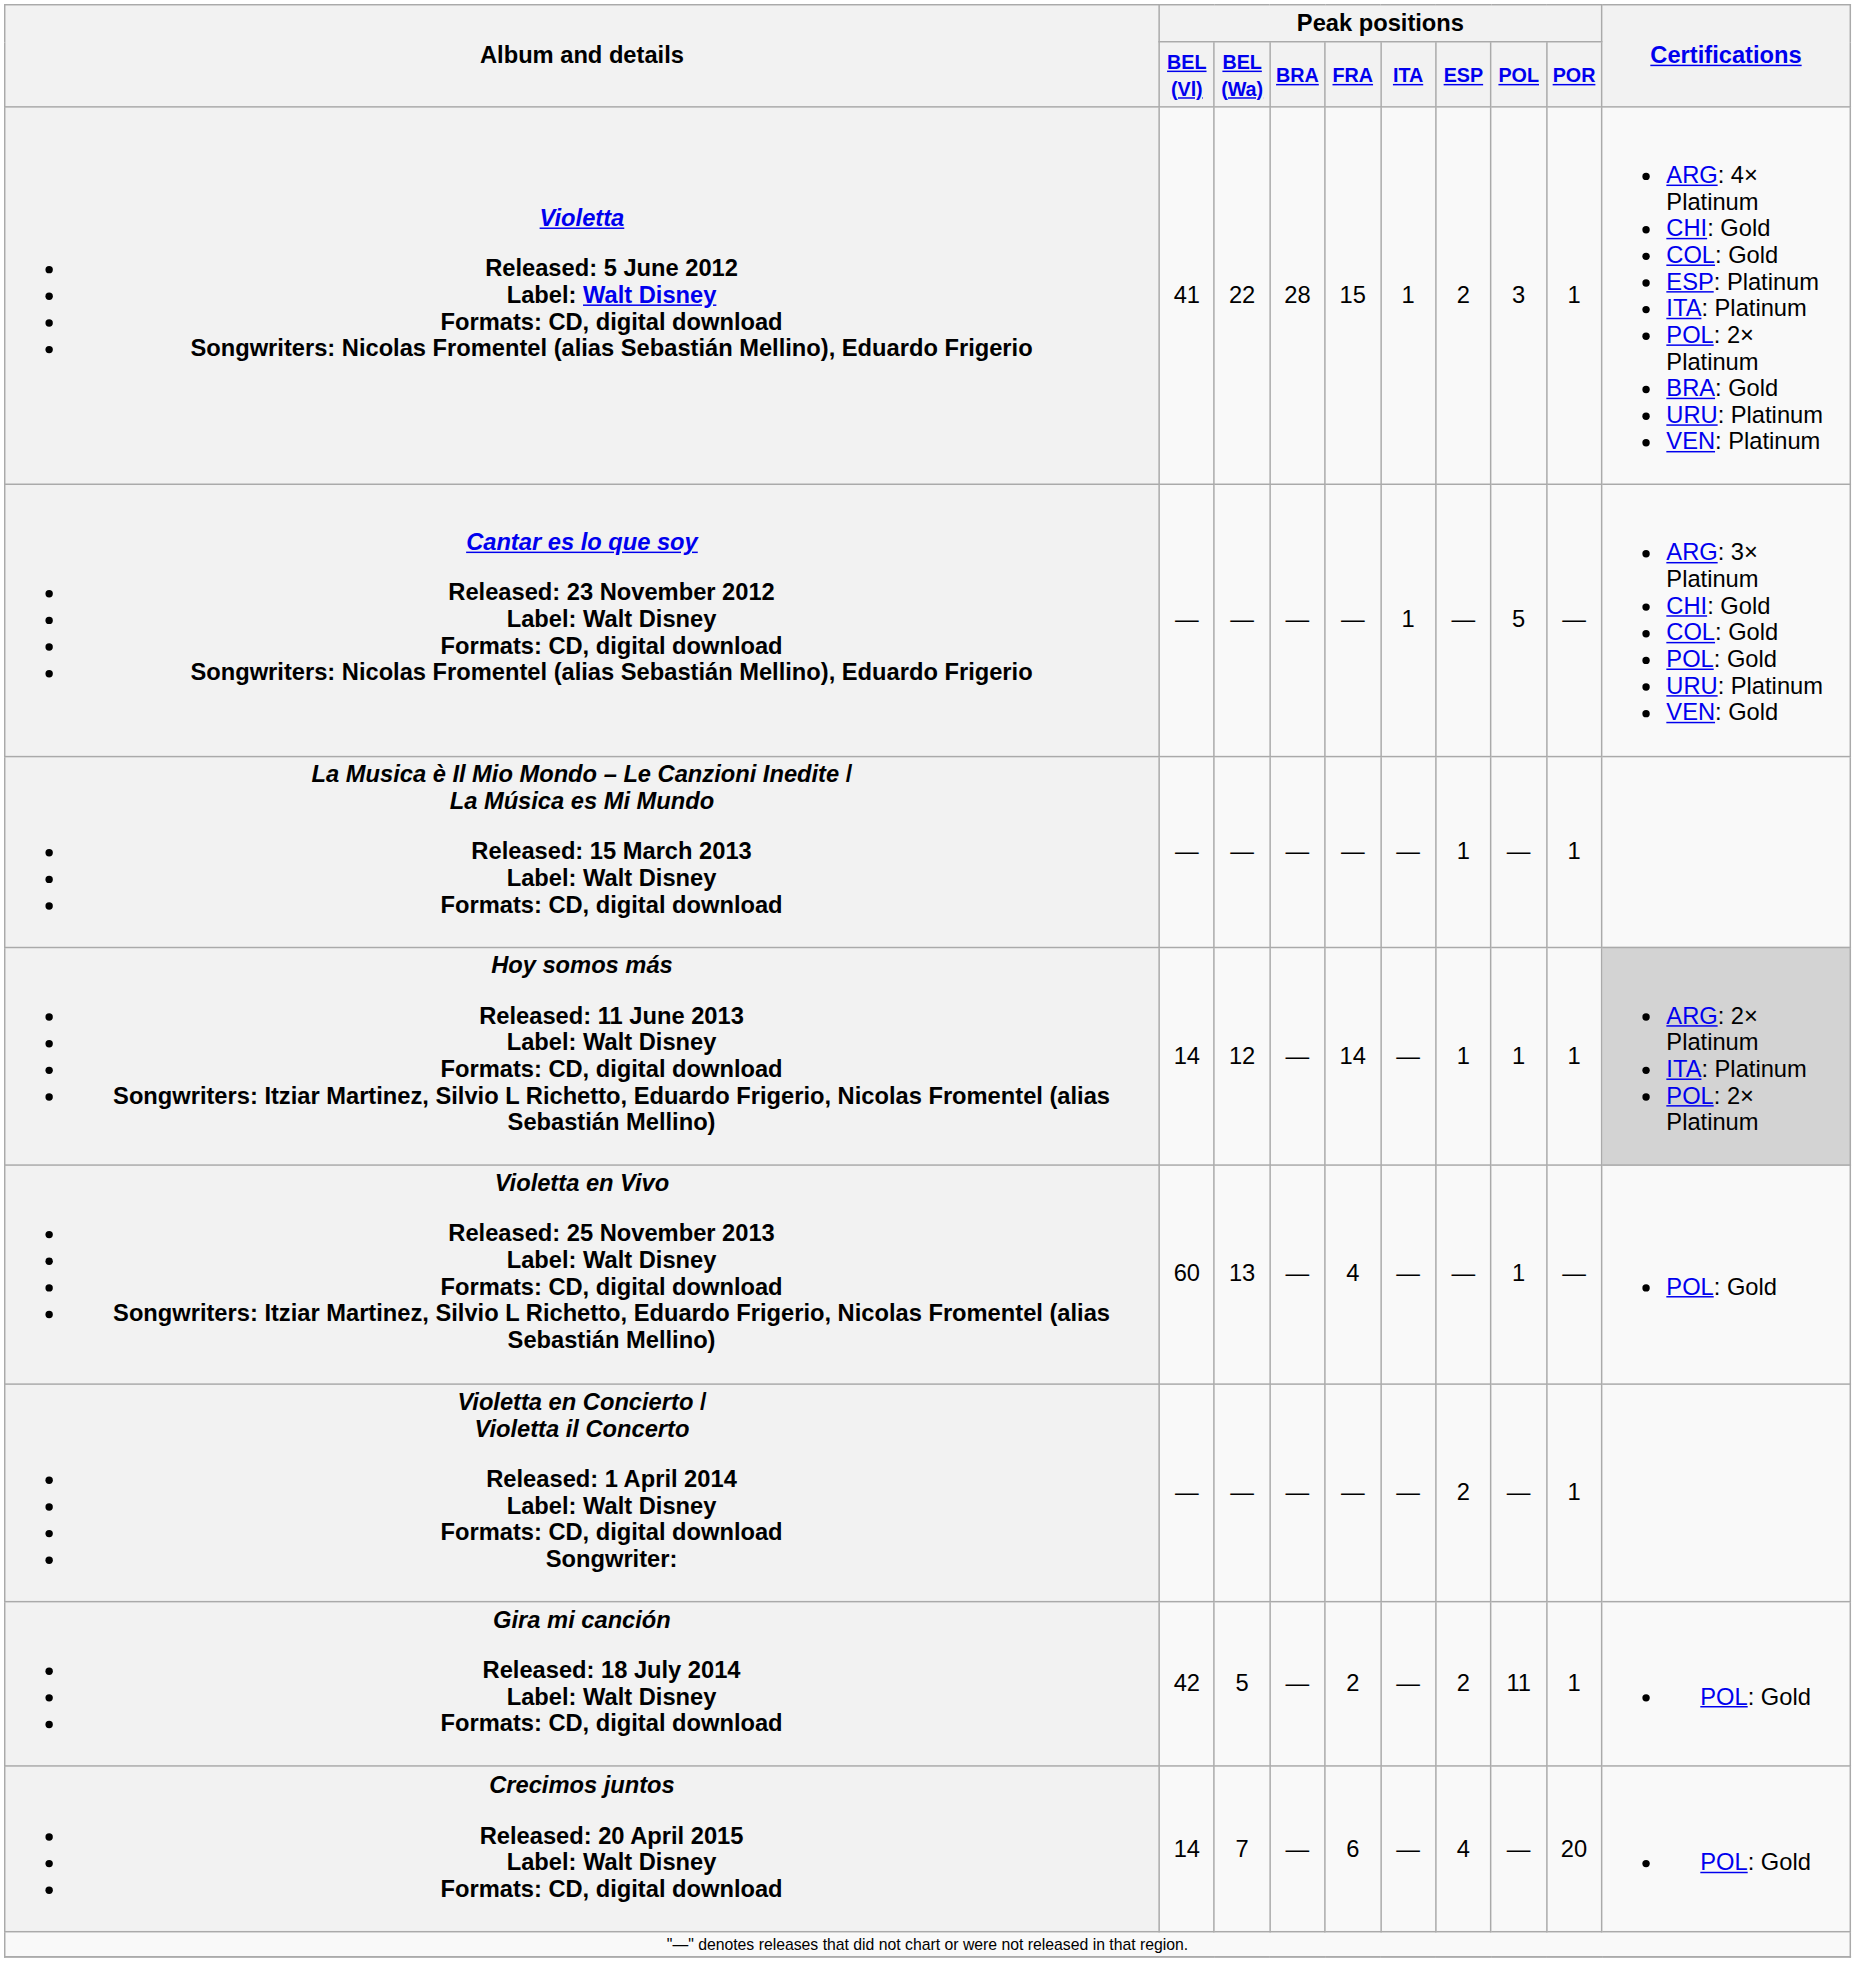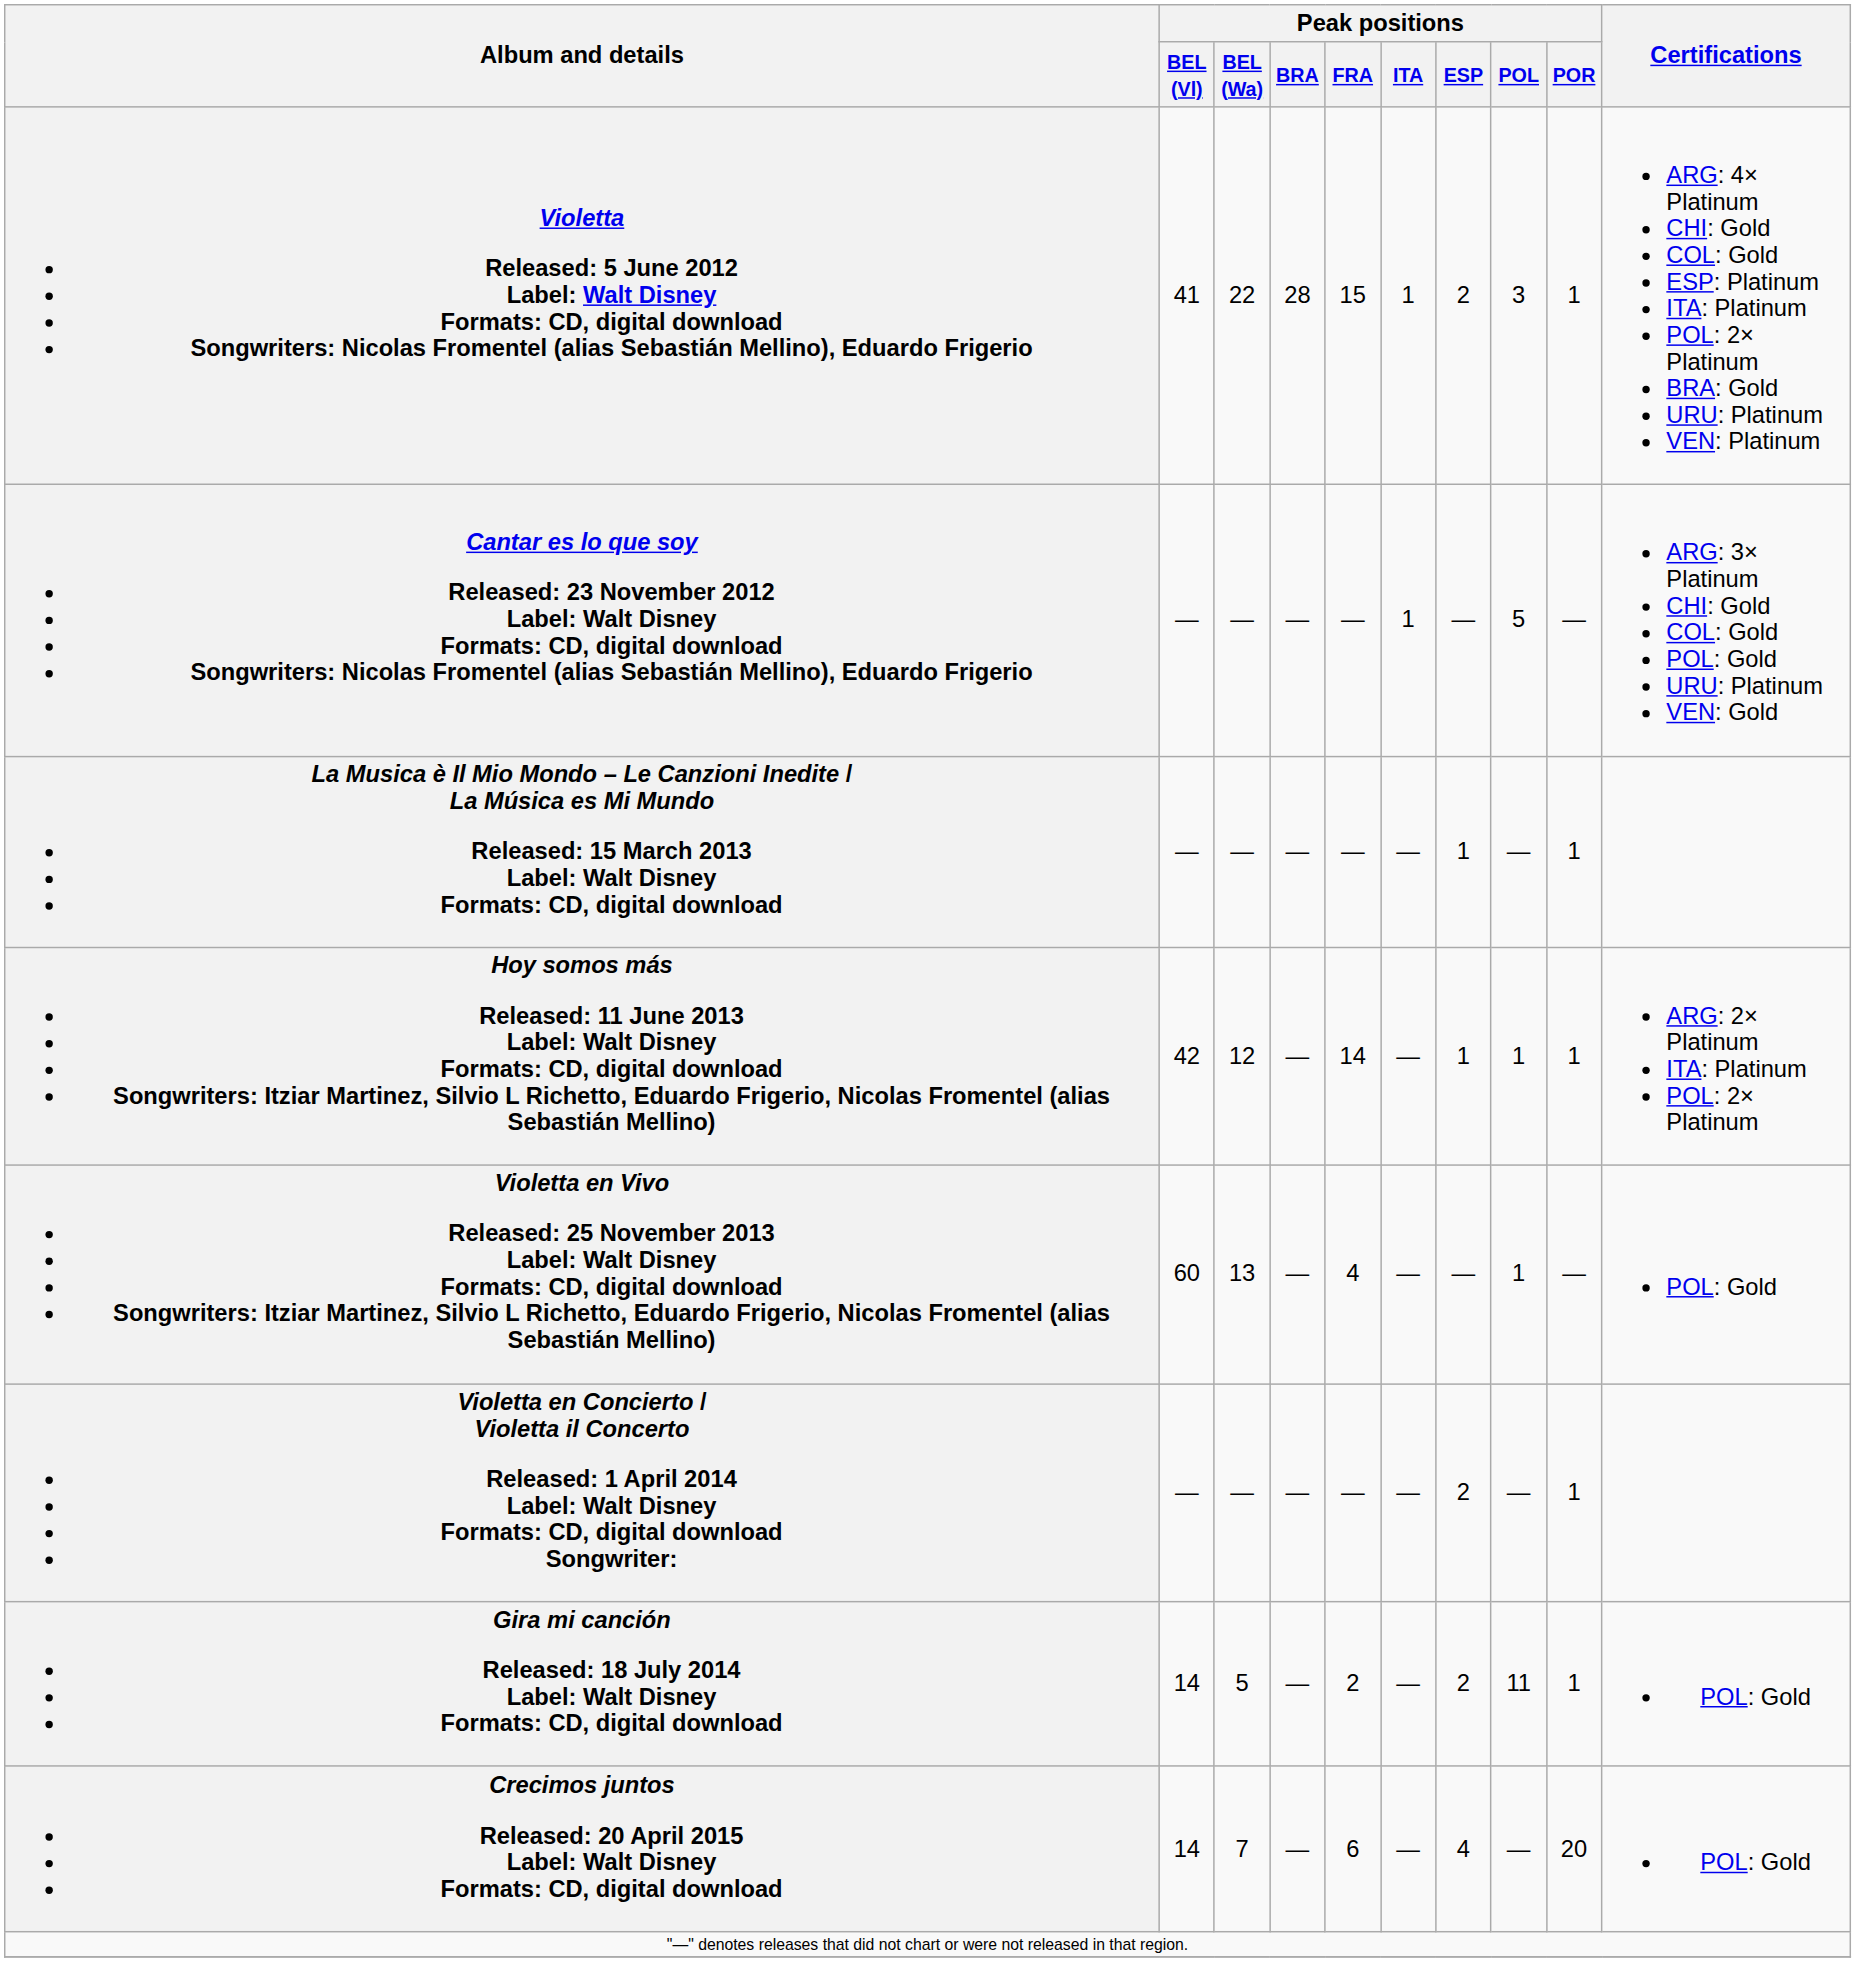(1187, 1056) 14 -> (1187, 1056) 42
(1726, 1070) lightgrey background -> (1726, 1070) no background
(1187, 1683) 42 -> (1187, 1683) 14
